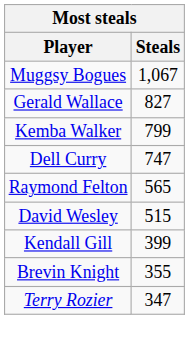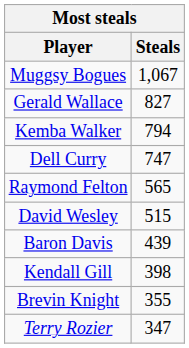(158, 131) 799 -> (158, 131) 794
+ row: (68, 243)
(158, 243) 399 -> (158, 272) 398
